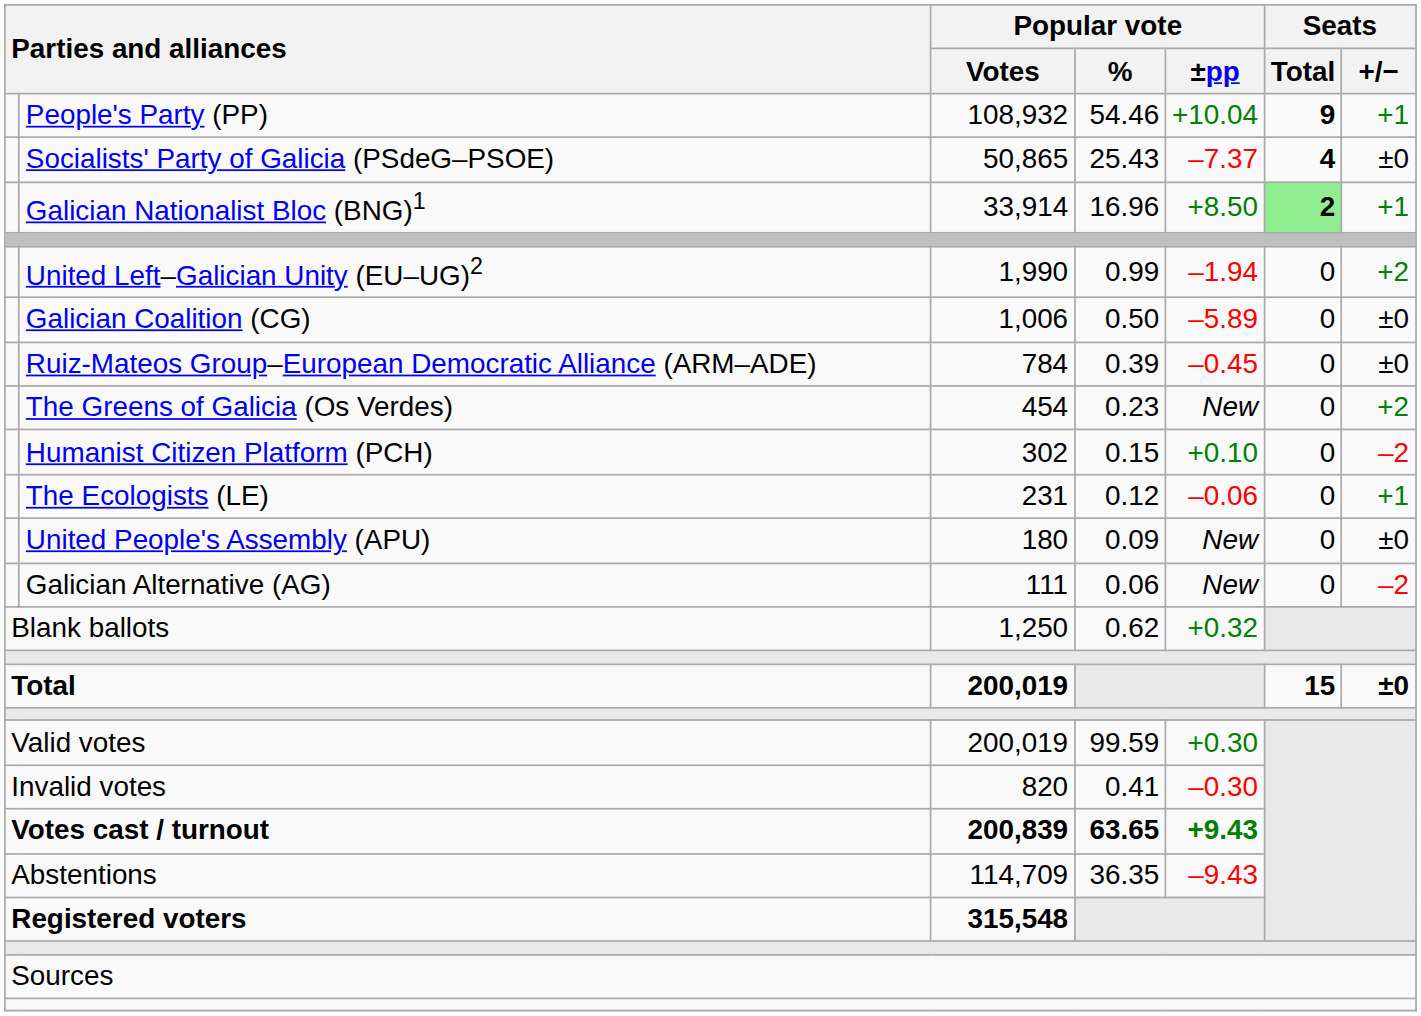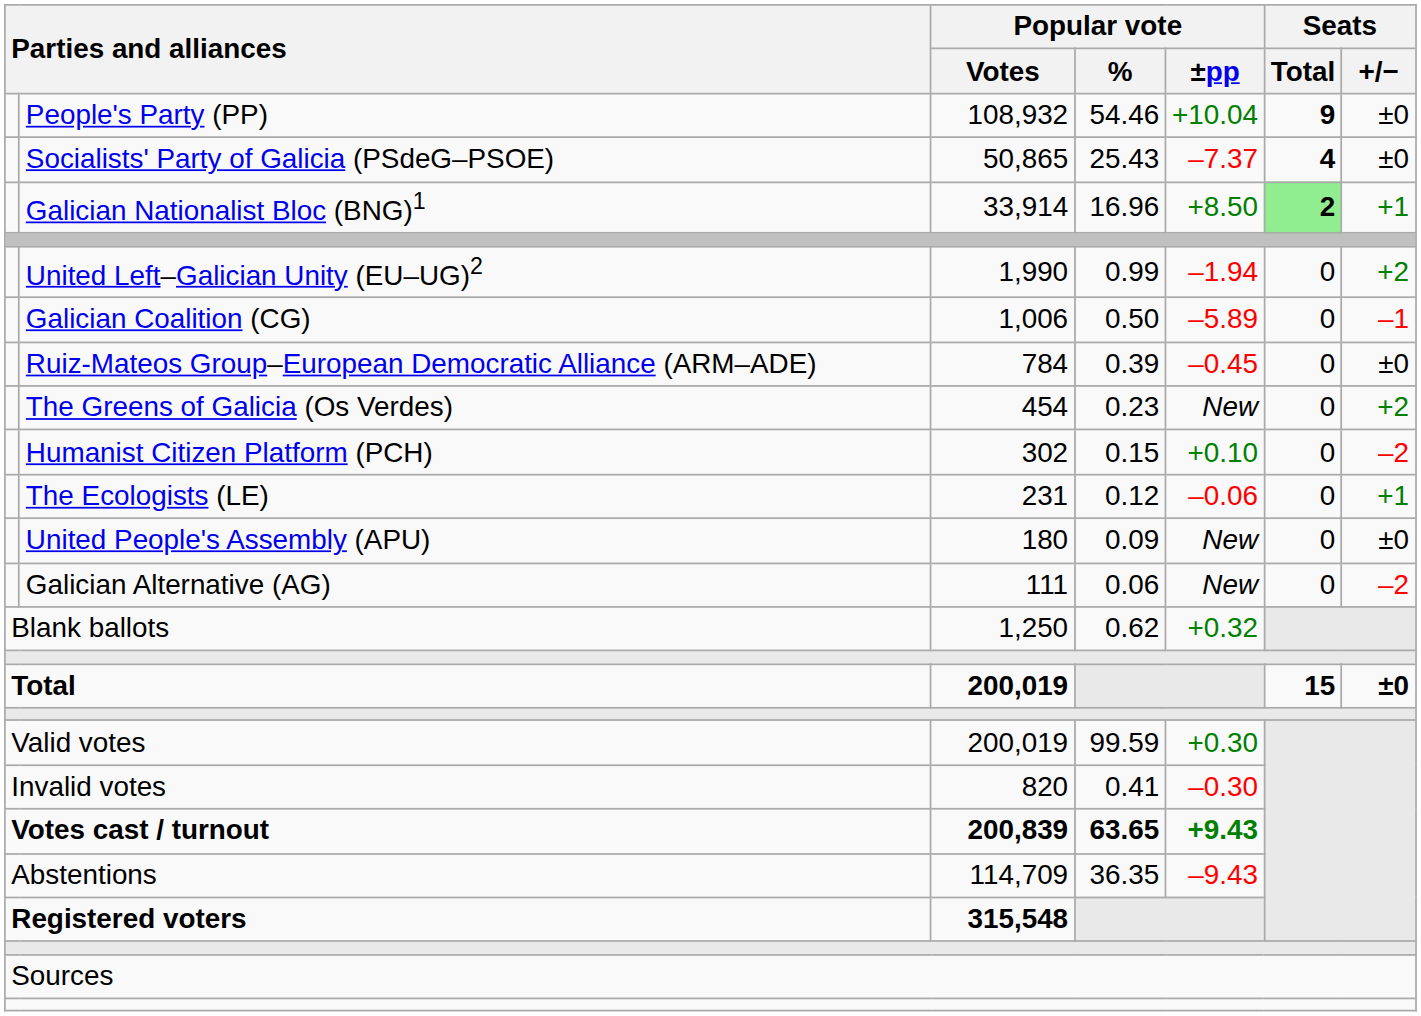(1393, 114) +1 -> (1394, 114) ±0
(1394, 319) ±0 -> (1394, 319) –1
